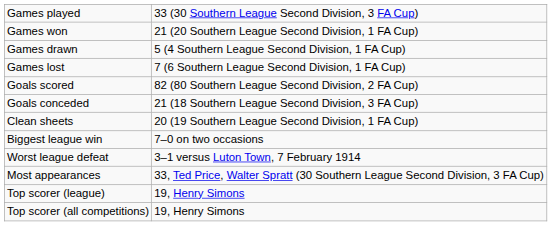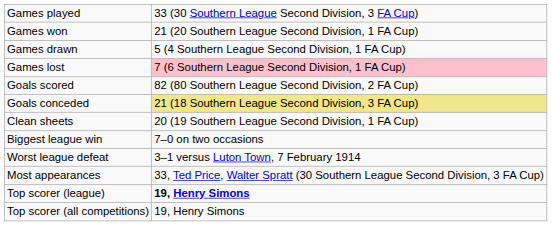(280, 67) no background -> (280, 67) pink background
(286, 103) no background -> (286, 103) khaki background
(199, 193) normal -> (202, 193) bold
